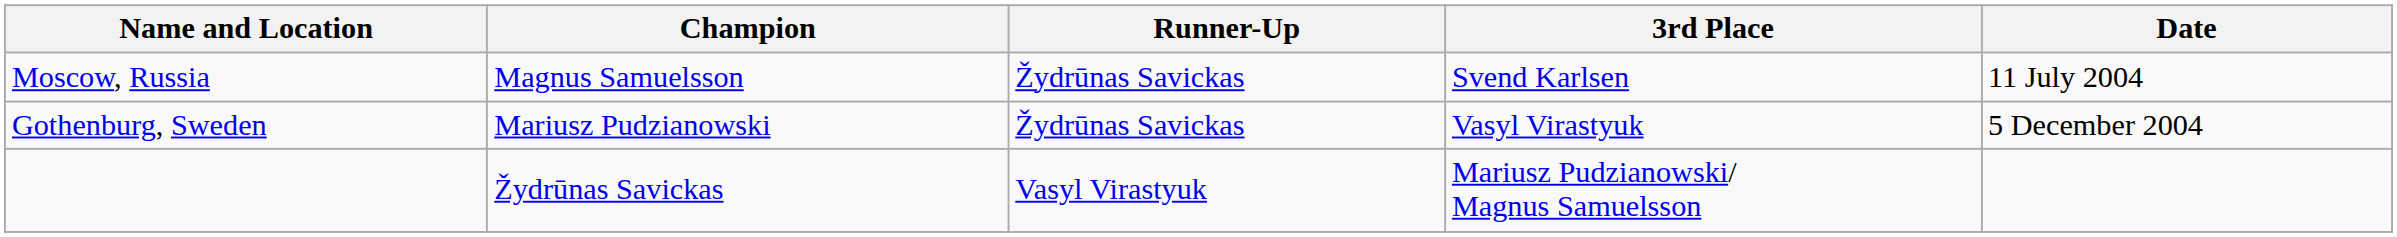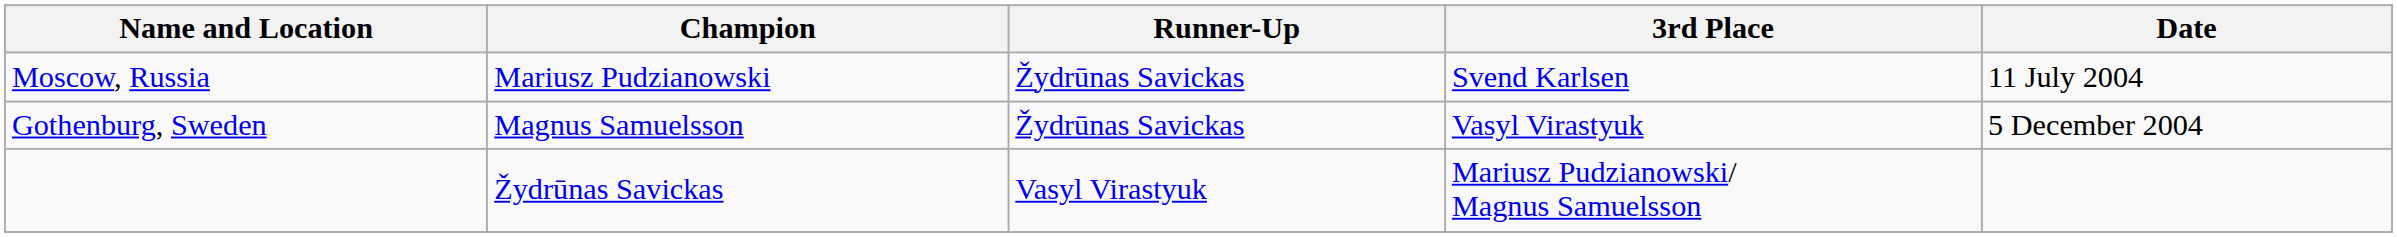(619, 76) Magnus Samuelsson -> (632, 76) Mariusz Pudzianowski
(632, 124) Mariusz Pudzianowski -> (619, 124) Magnus Samuelsson
